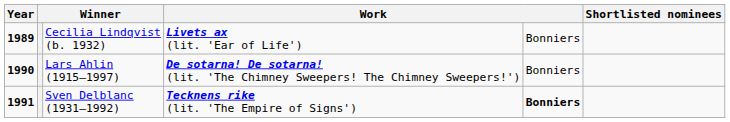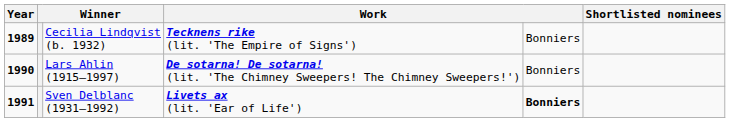(234, 39) Livets ax (lit. 'Ear of Life') -> (262, 39) Tecknens rike (lit. 'The Empire of Signs')
(262, 102) Tecknens rike (lit. 'The Empire of Signs') -> (234, 102) Livets ax (lit. 'Ear of Life')
